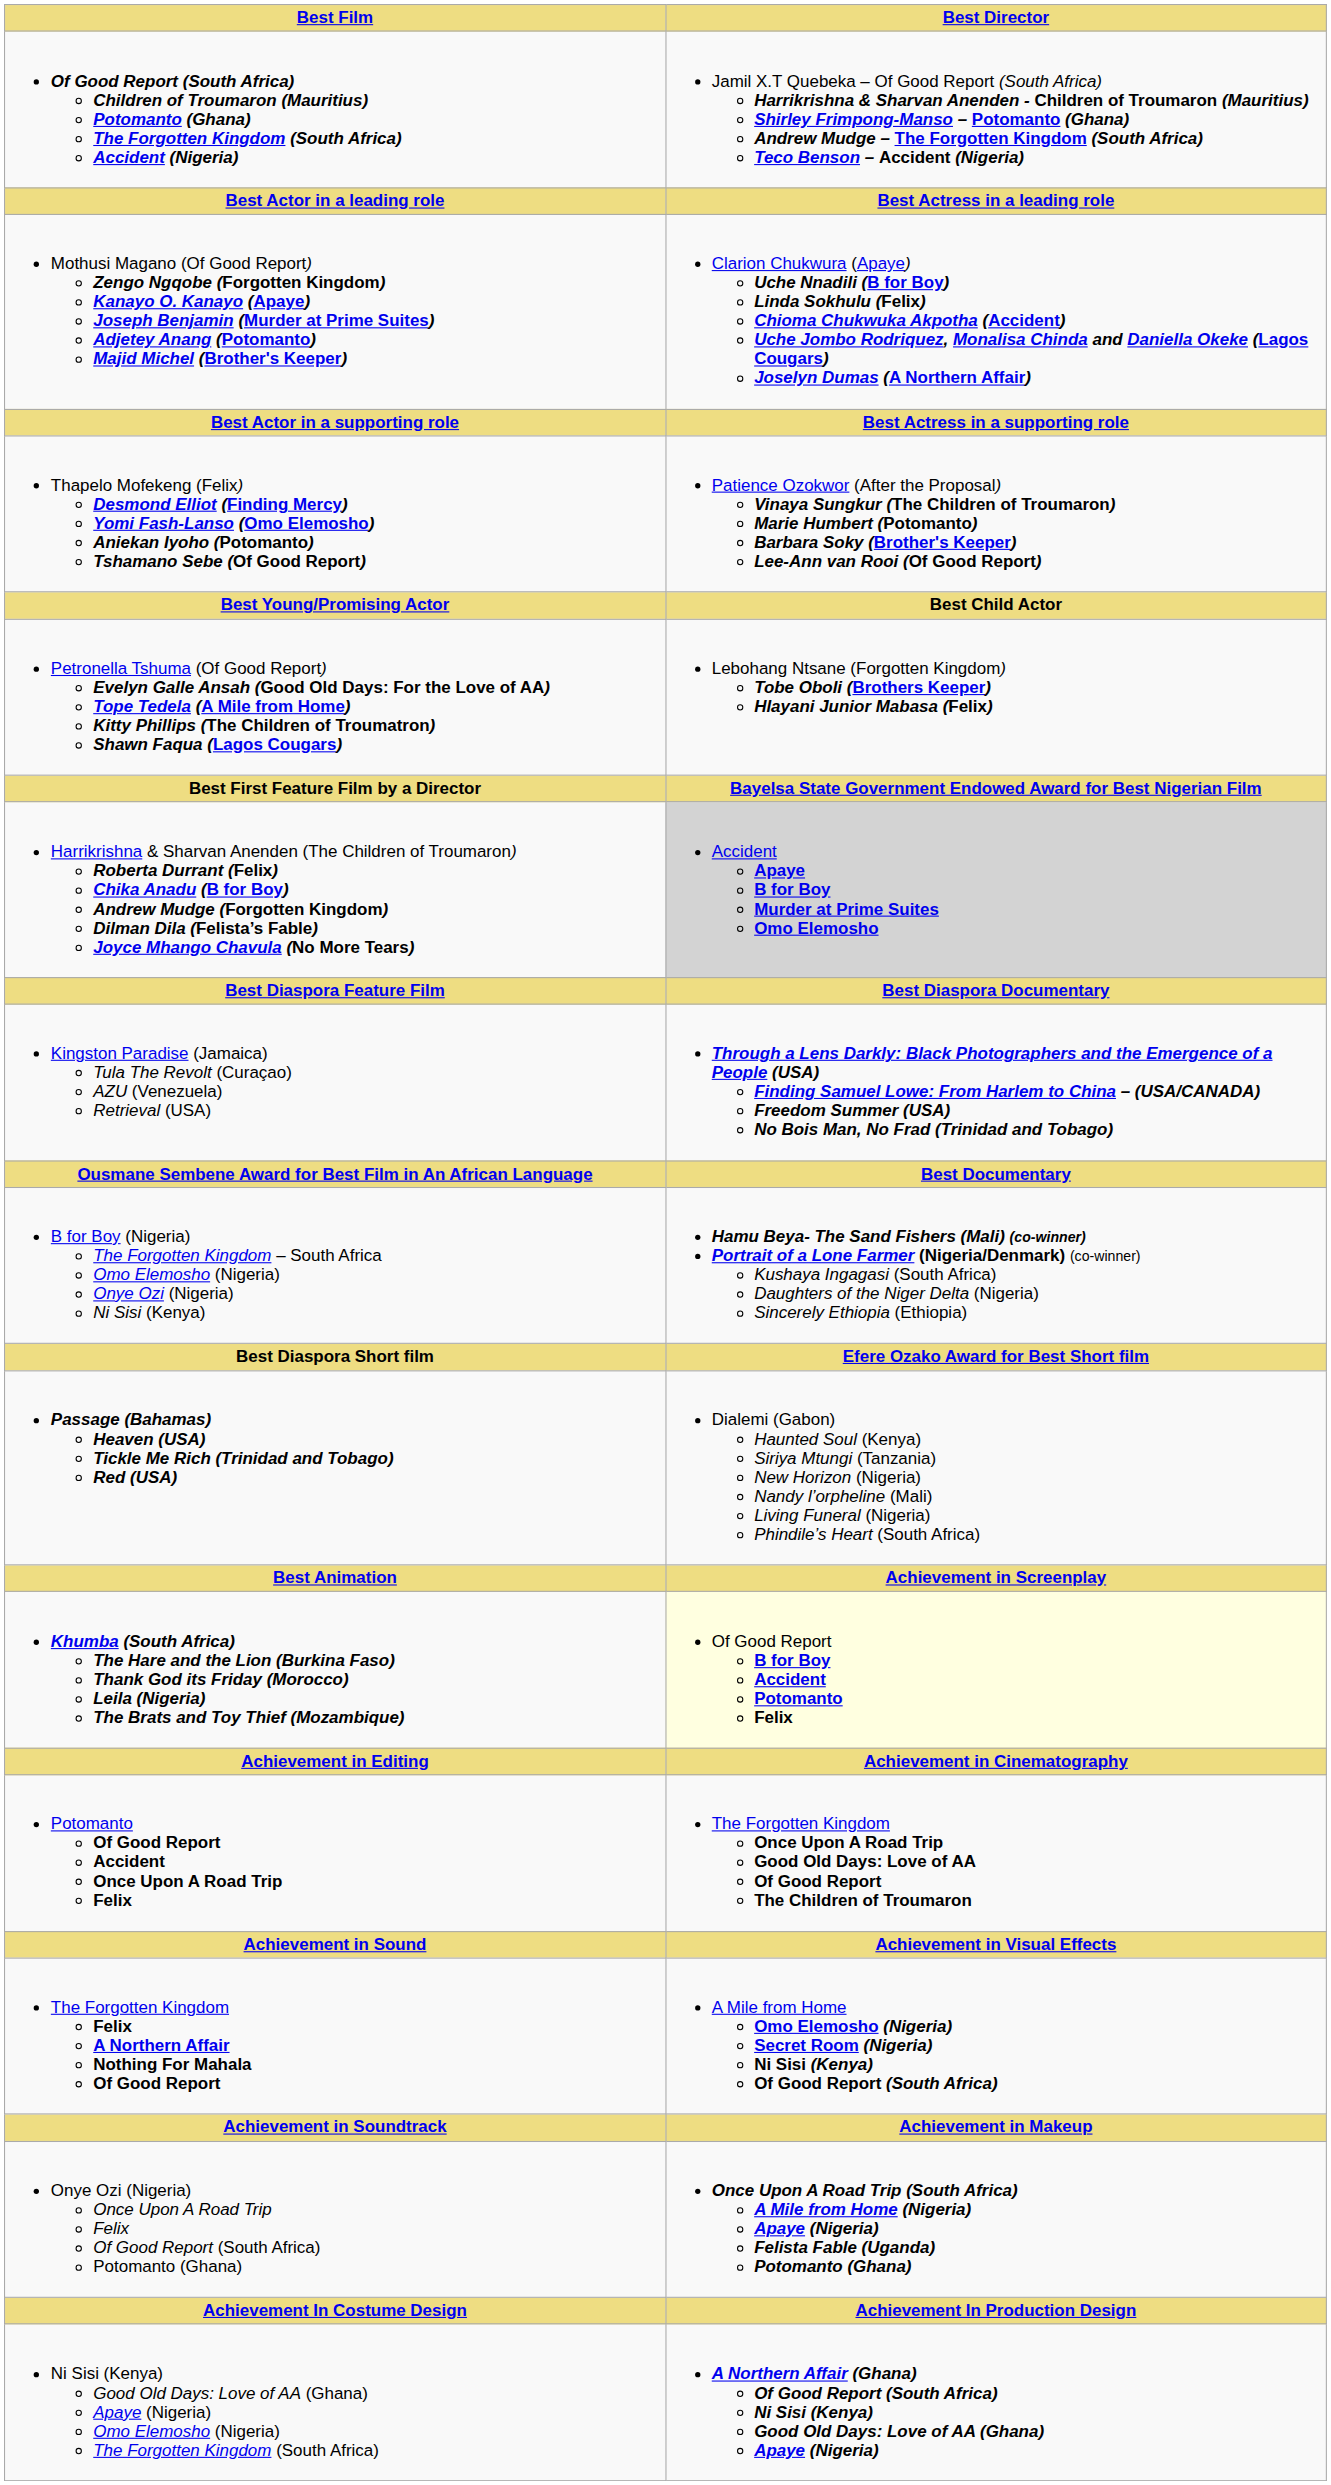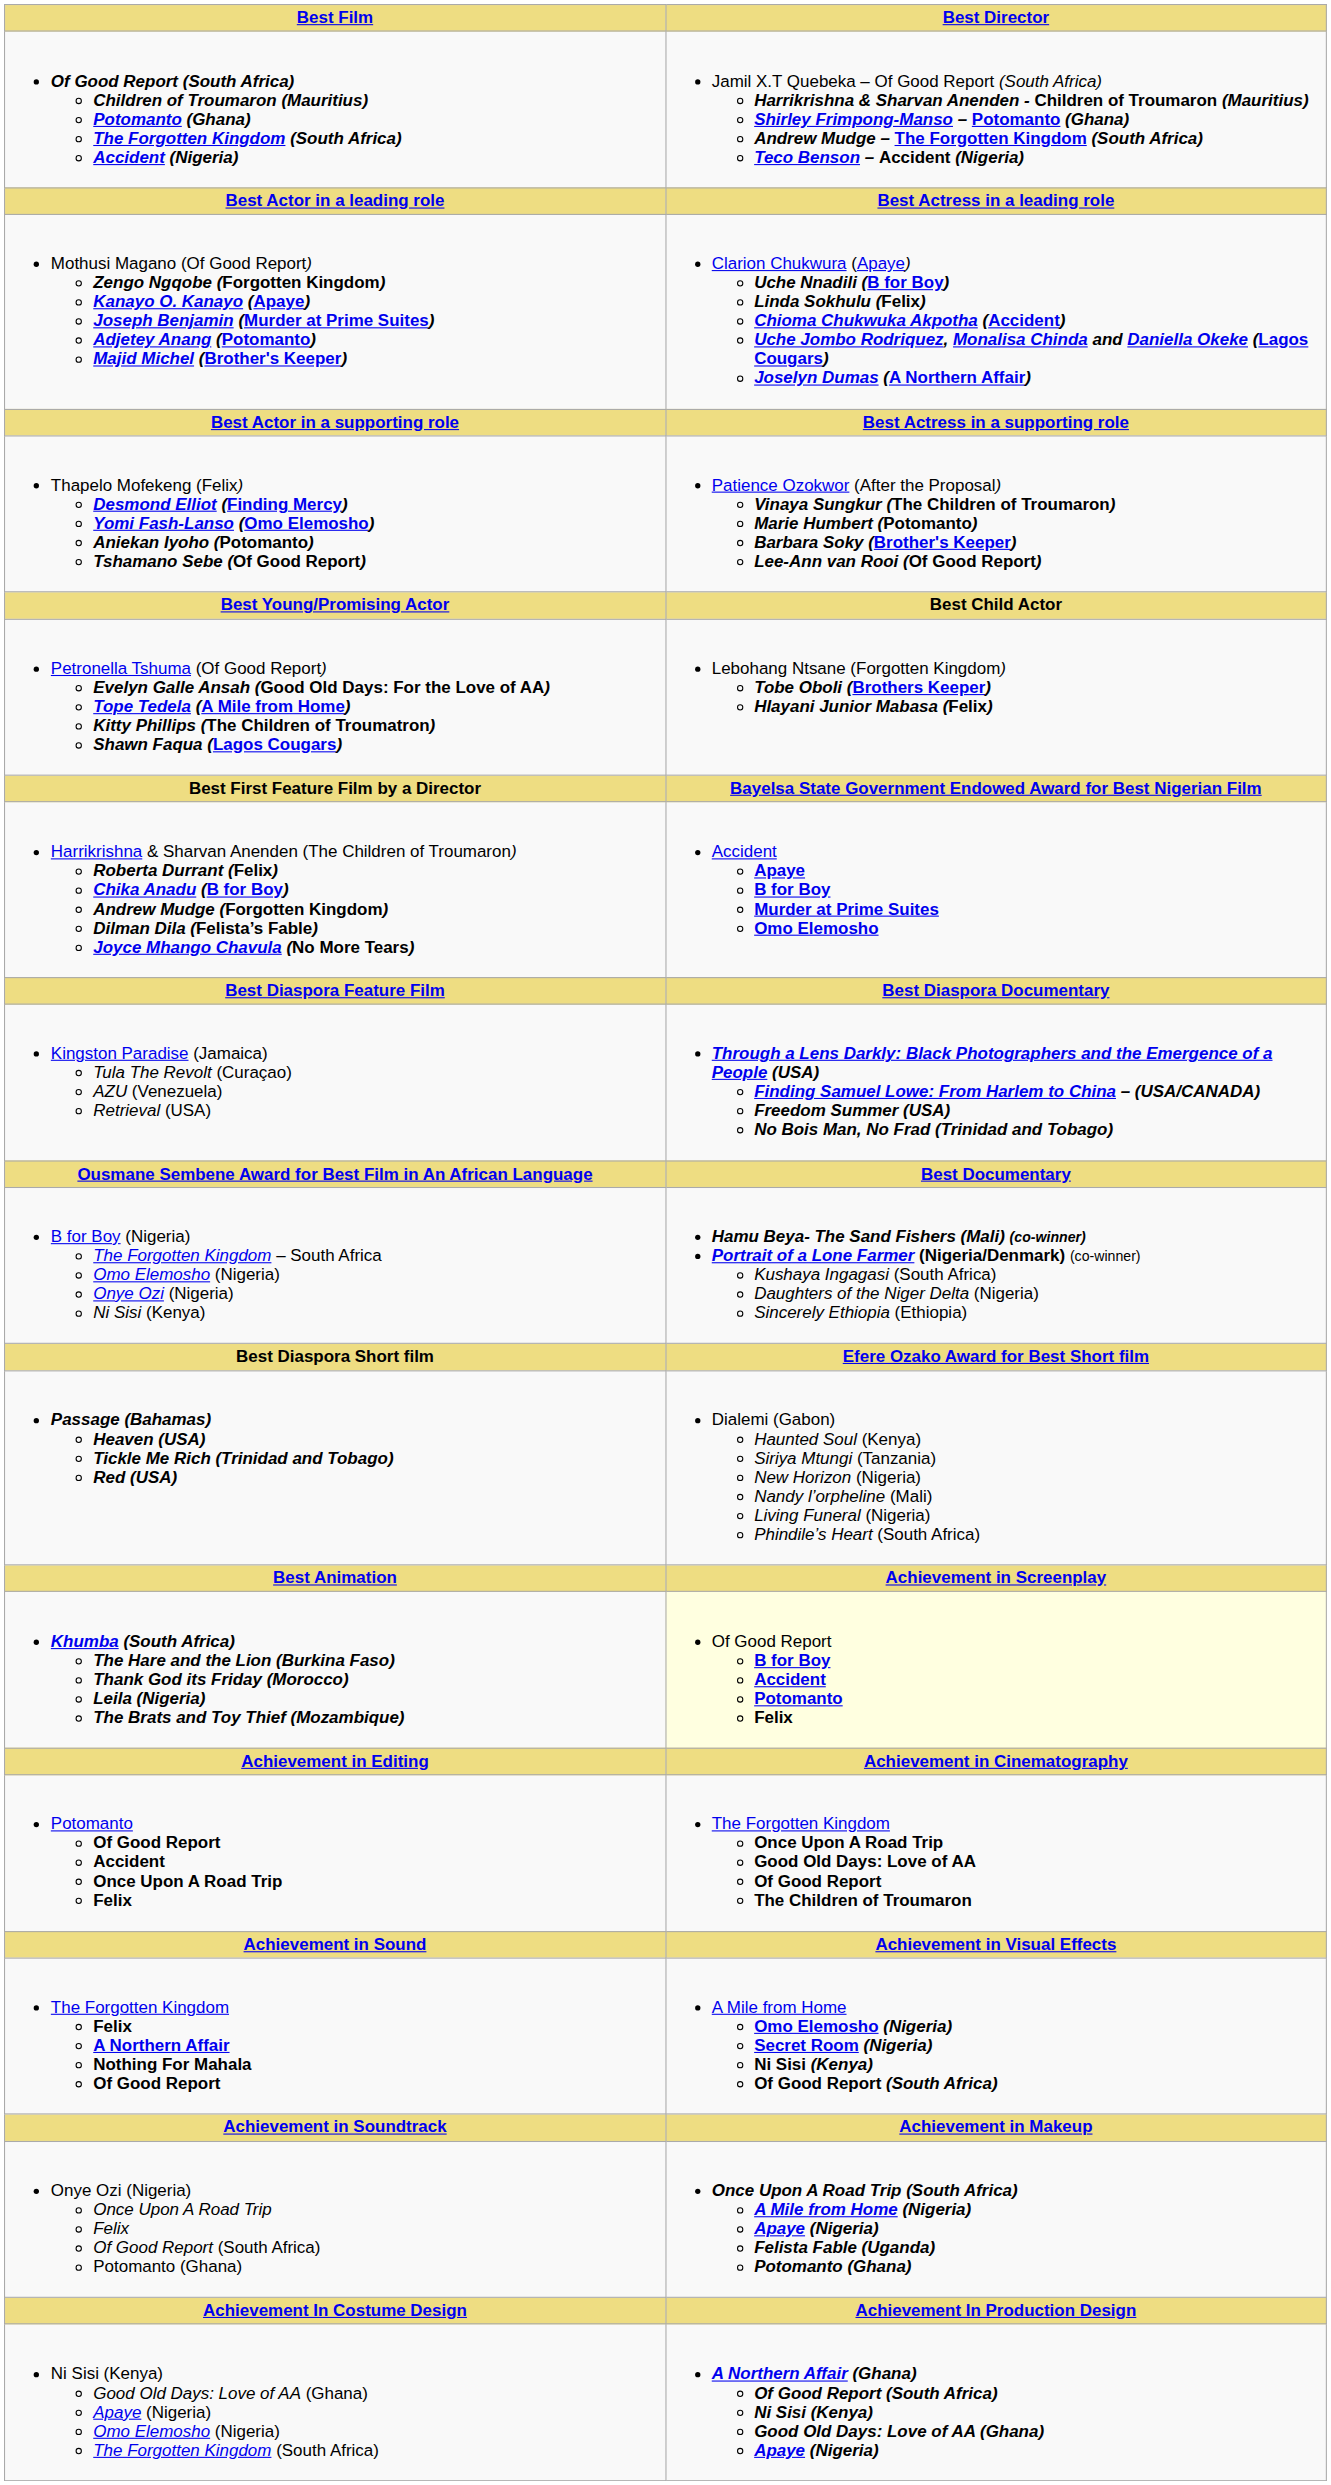(996, 890) lightgrey background -> (996, 890) no background
